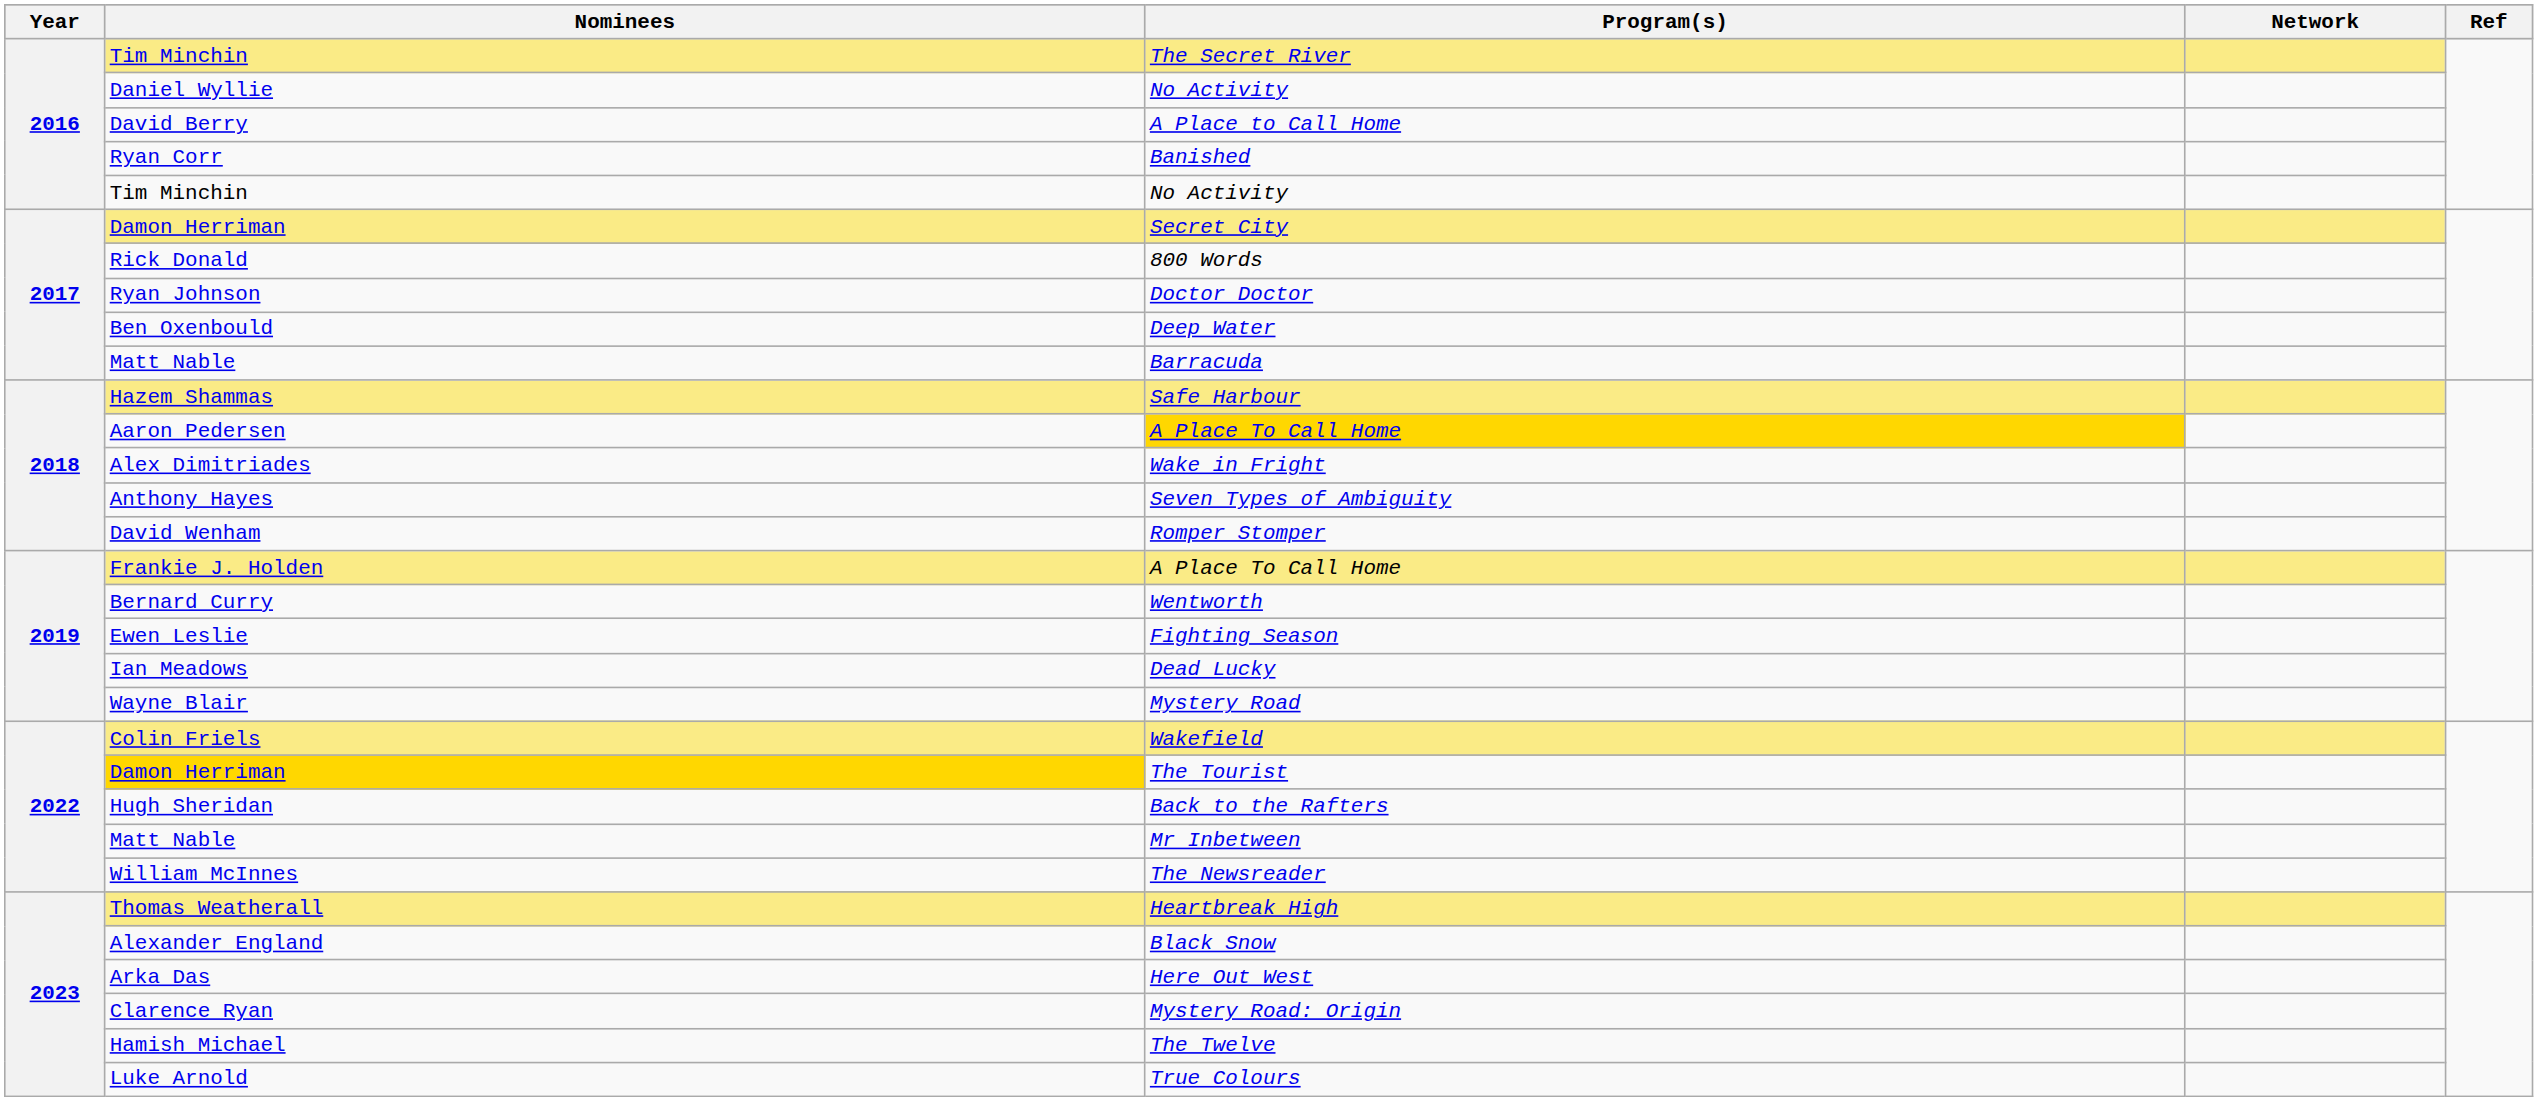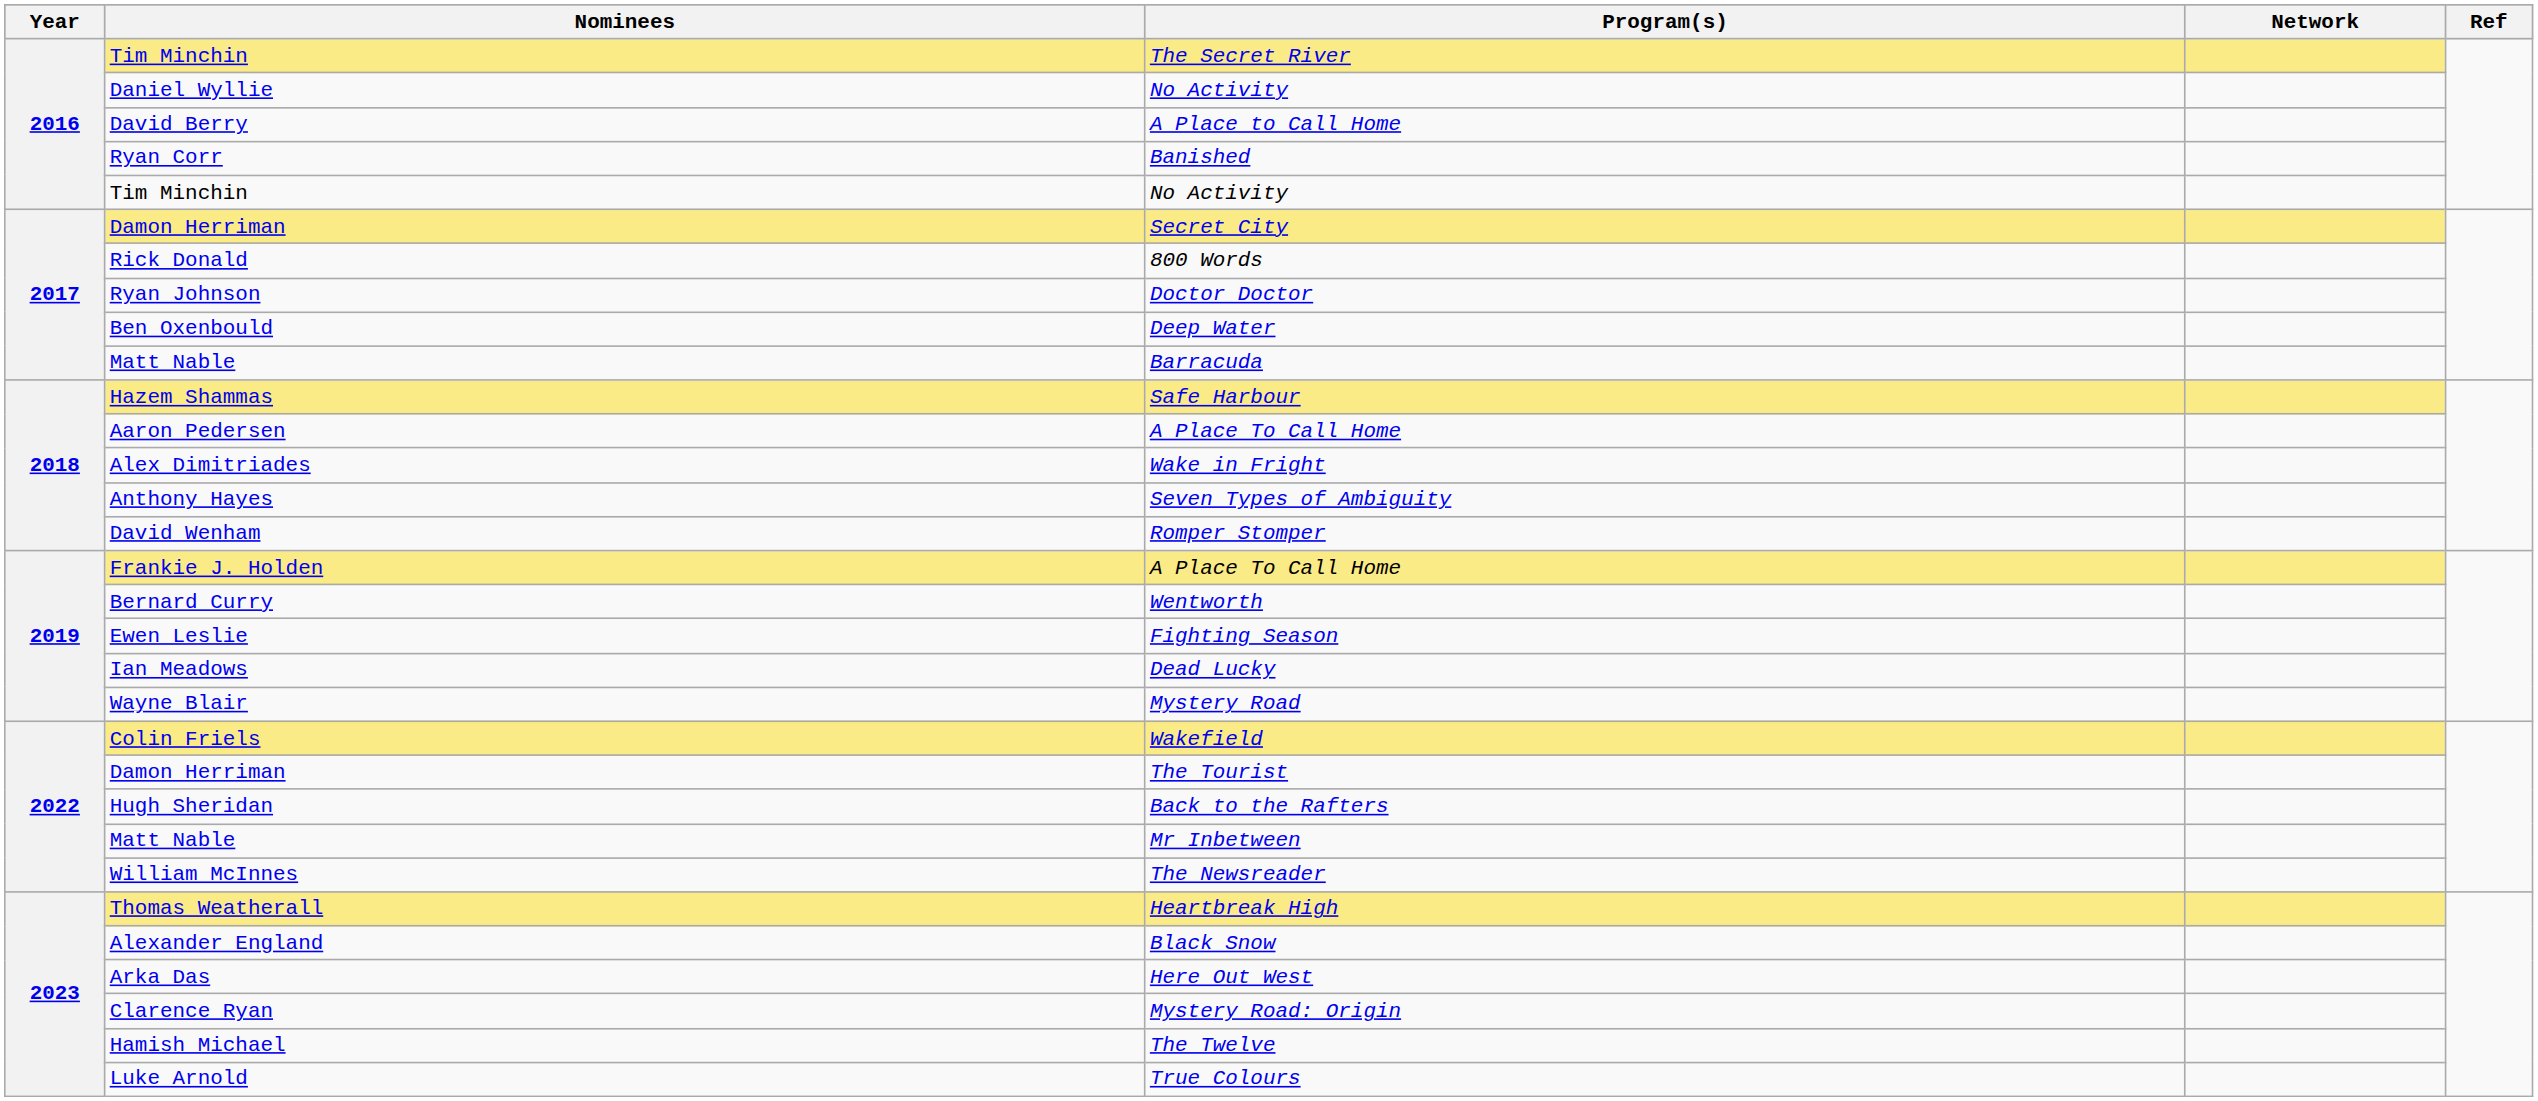(1275, 431) gold background -> (1275, 431) no background
(198, 772) gold background -> (198, 772) no background
